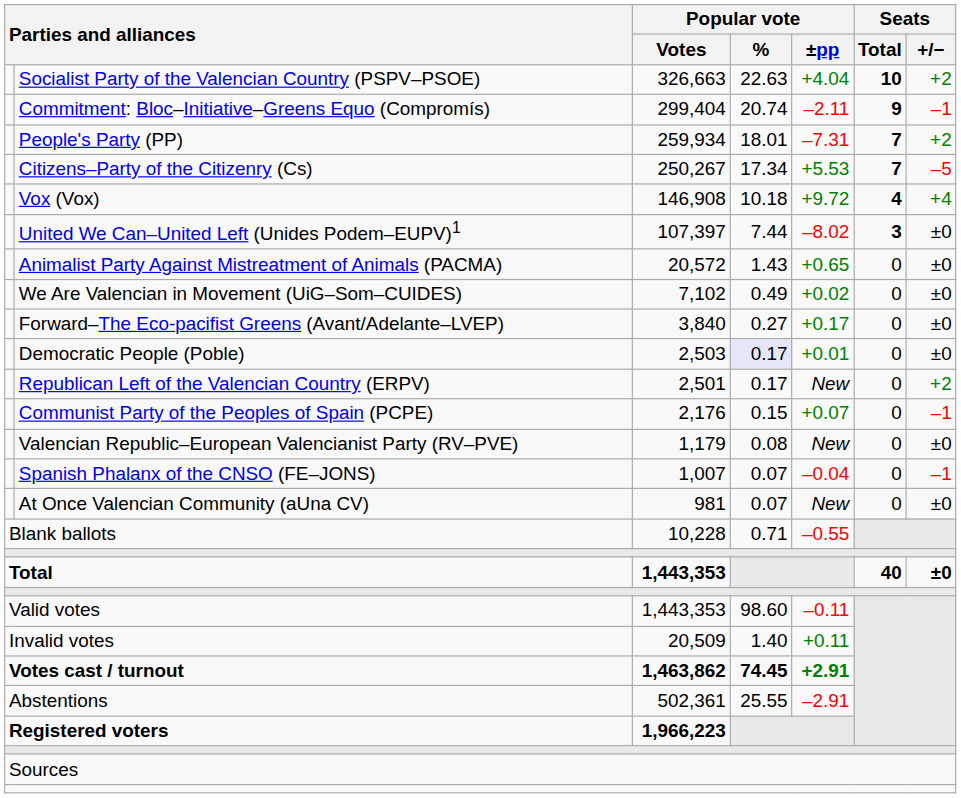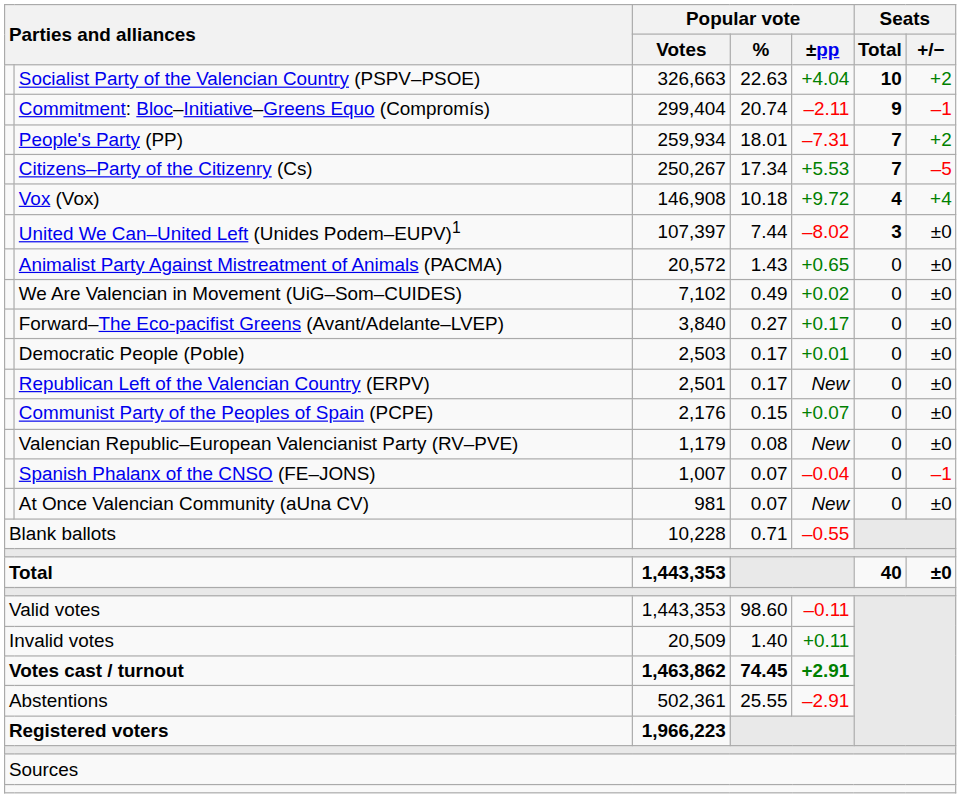(769, 353) lavender background -> (769, 353) no background
(941, 383) +2 -> (941, 383) ±0
(941, 413) –1 -> (941, 413) ±0
